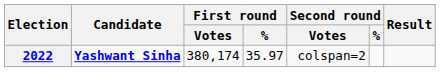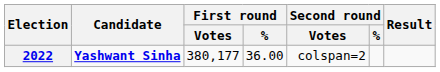(213, 56) 380,174 -> (213, 56) 380,177
(265, 56) 35.97 -> (265, 56) 36.00
